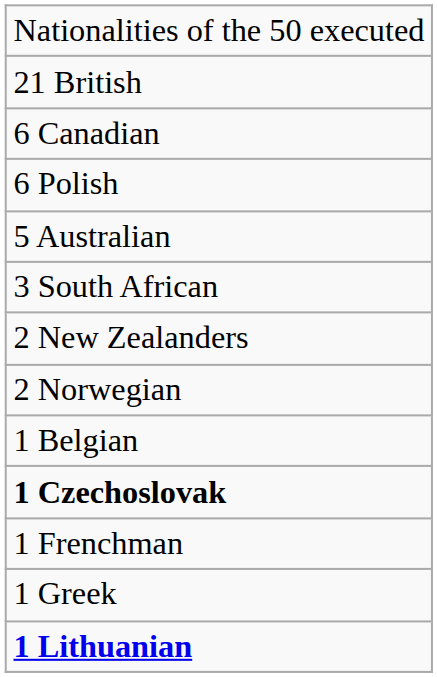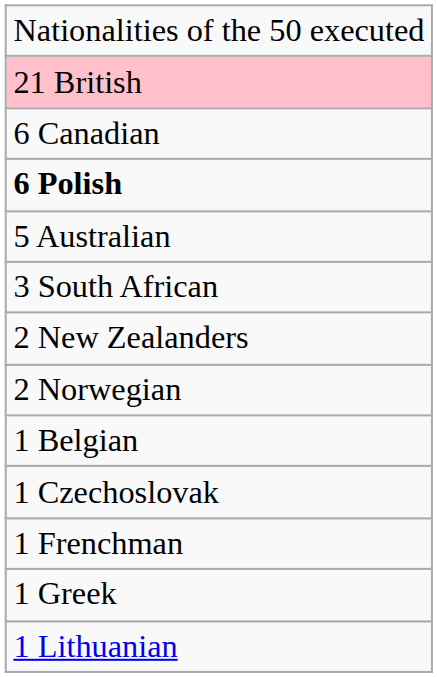(78, 81) no background -> (78, 81) pink background
(66, 184) normal -> (68, 184) bold
(120, 491) bold -> (116, 491) normal
(103, 645) bold -> (96, 645) normal
